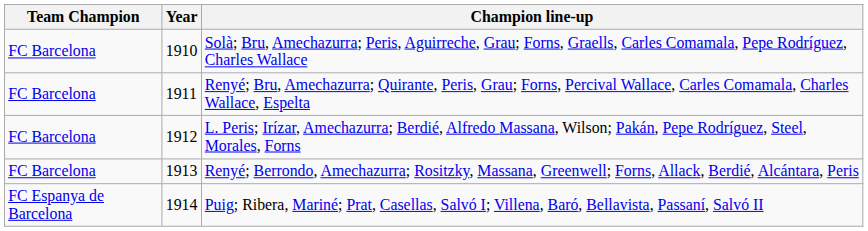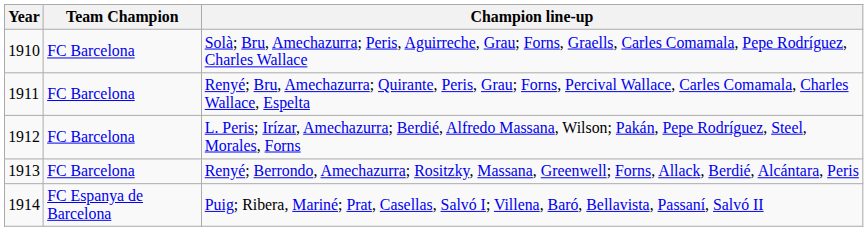columns swapped: (182, 17) <-> (83, 17)
